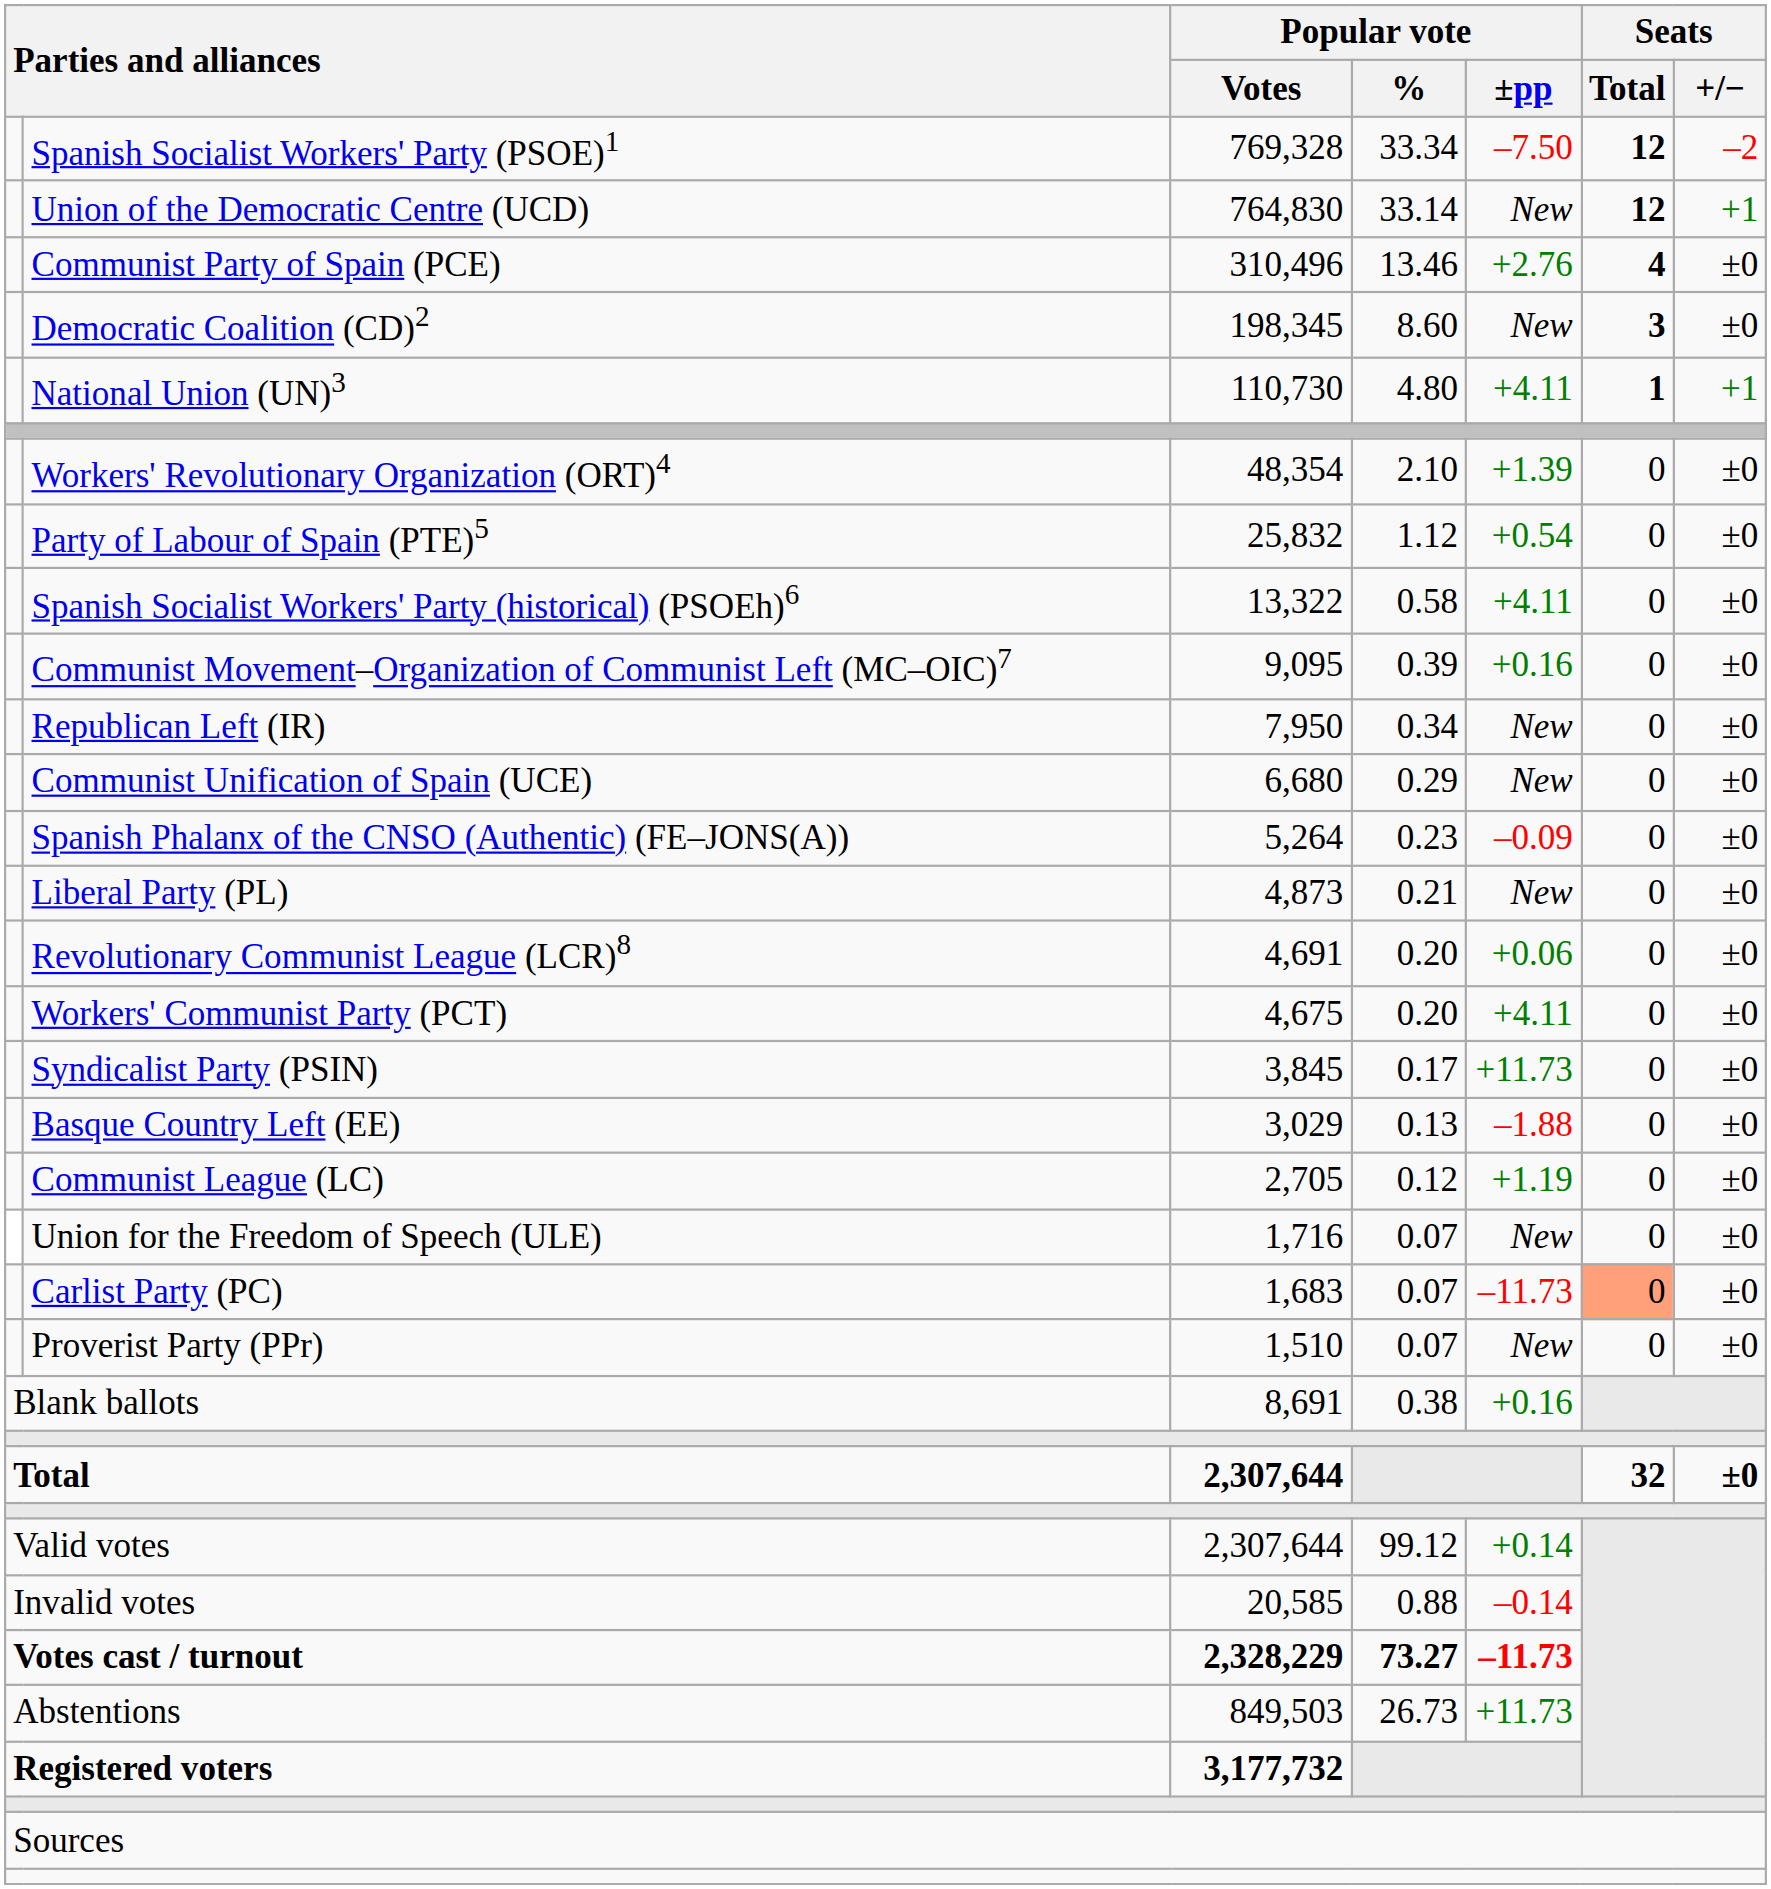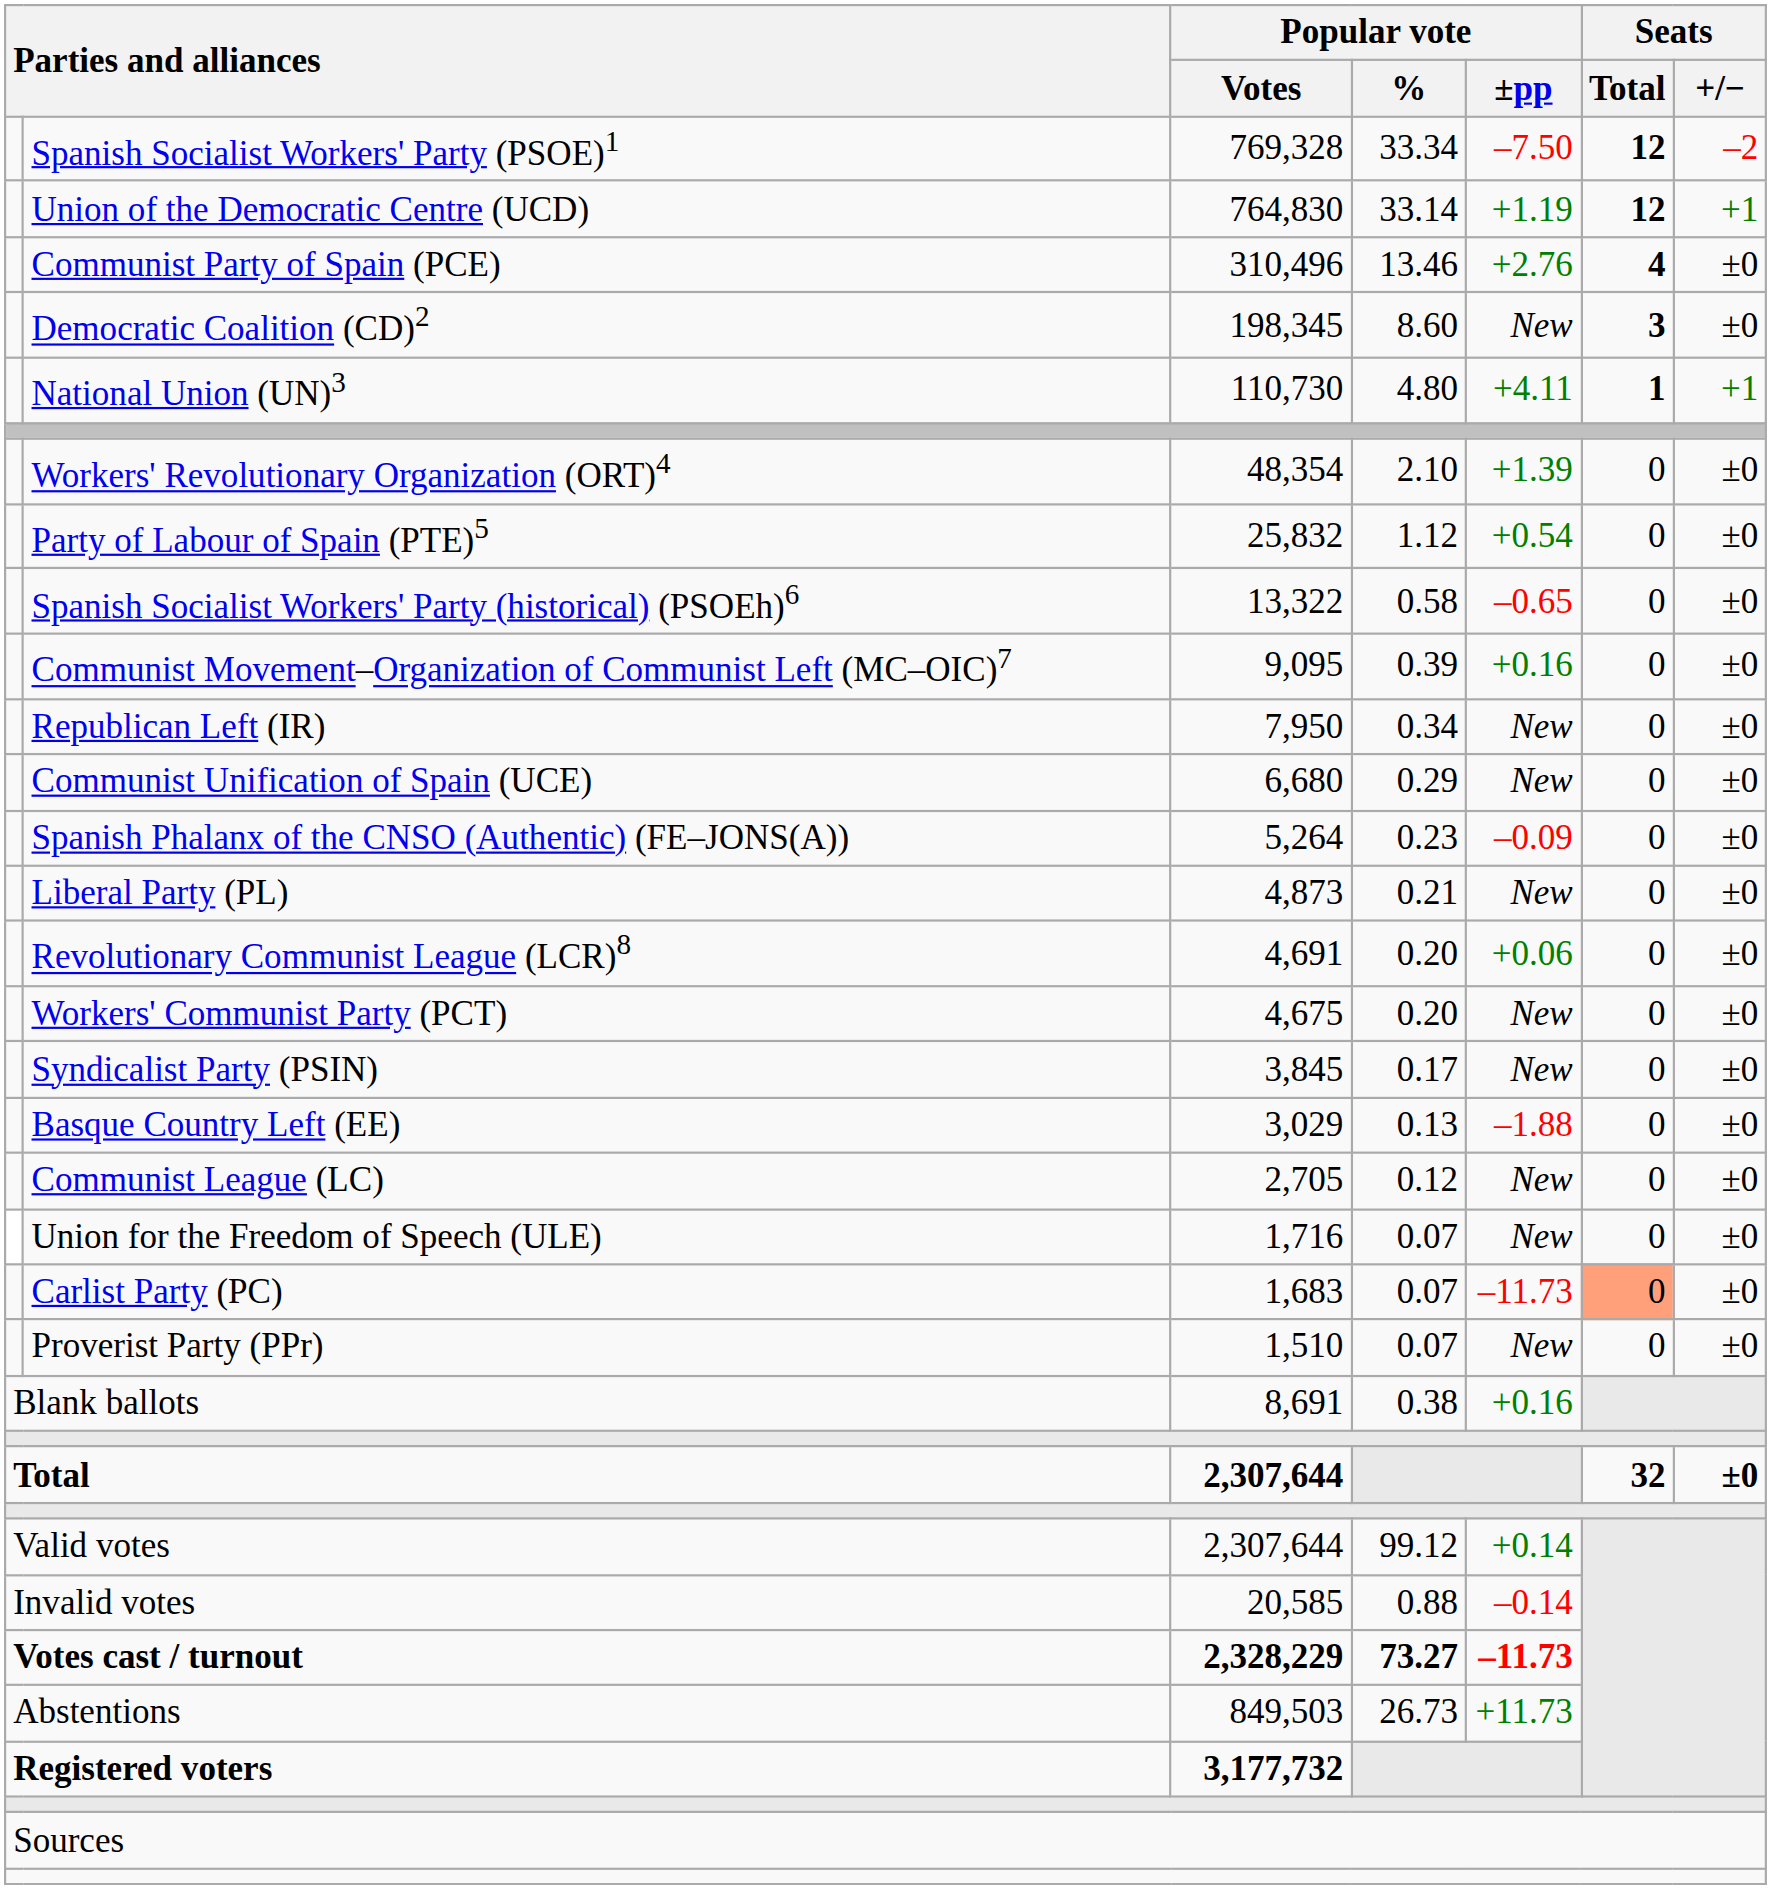(1542, 208) New -> (1532, 208) +1.19
(1533, 600) +4.11 -> (1533, 600) –0.65
(1533, 1013) +4.11 -> (1542, 1013) New
(1524, 1068) +11.73 -> (1542, 1068) New
(1532, 1180) +1.19 -> (1542, 1180) New
